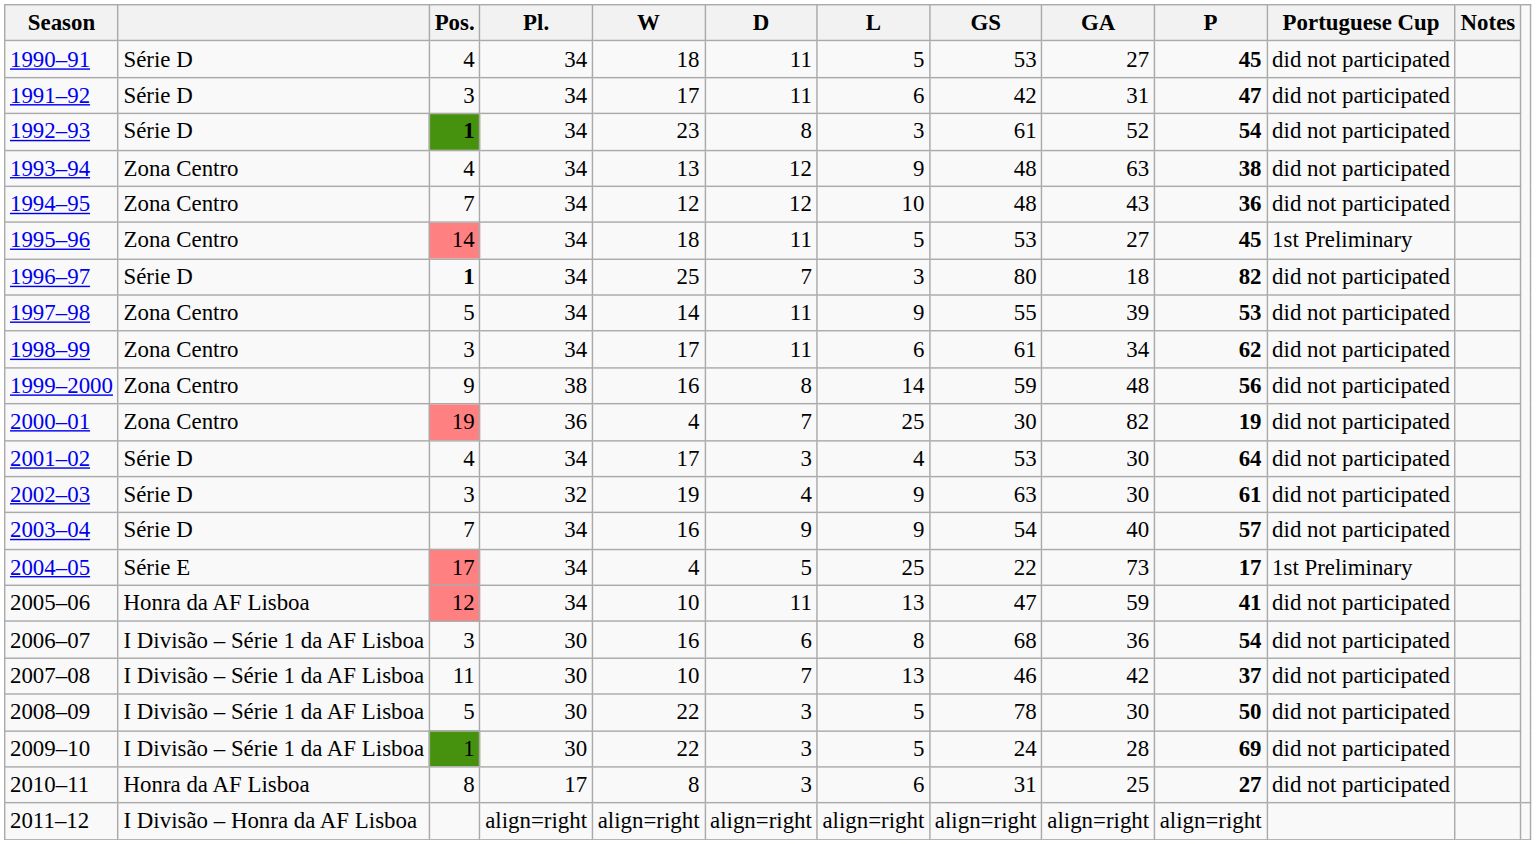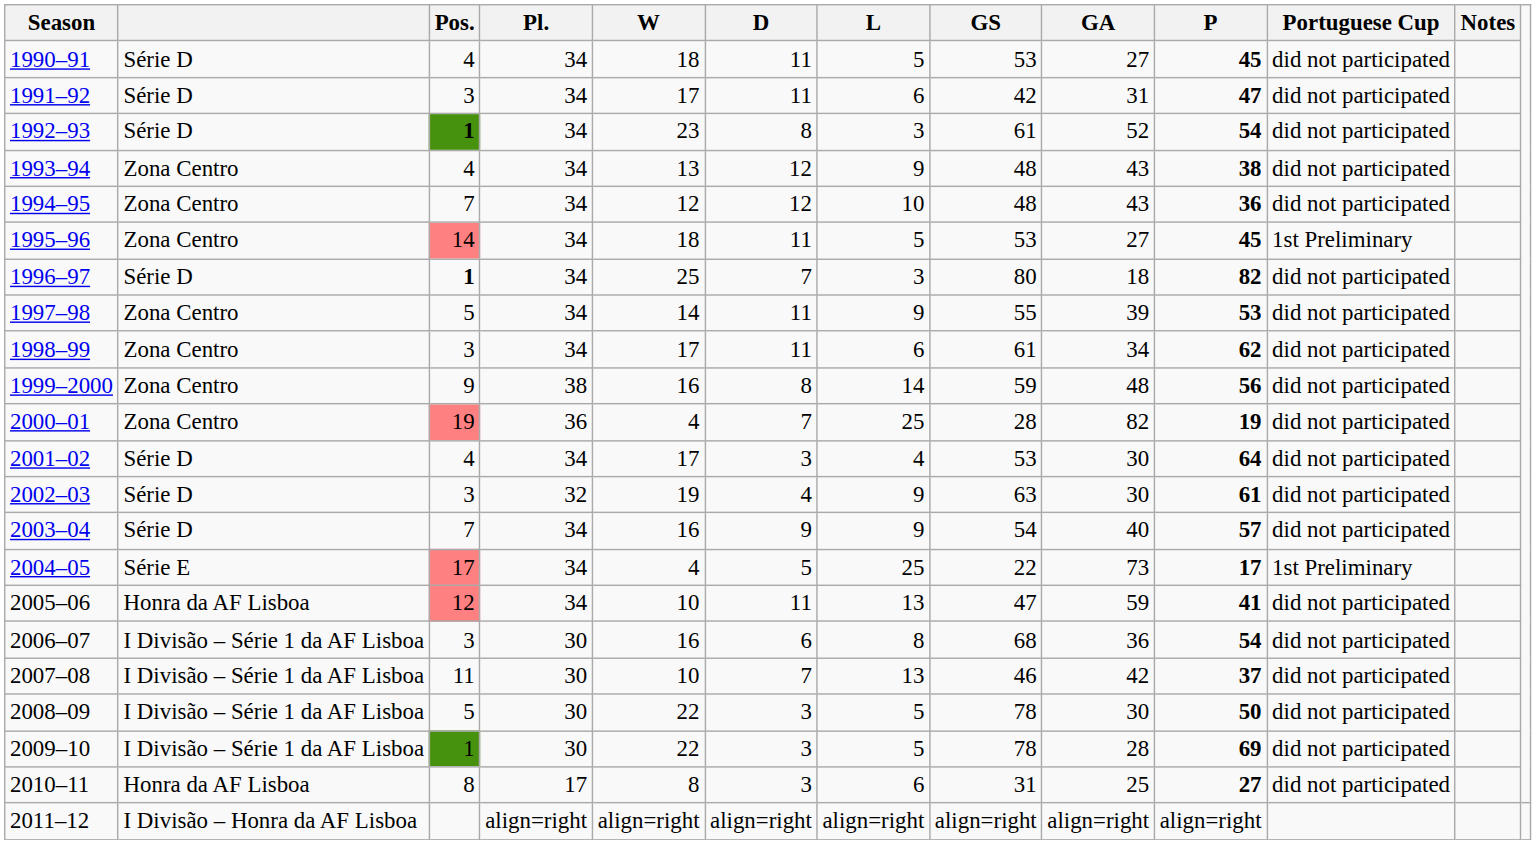(1138, 167) 63 -> (1138, 167) 43
(1025, 421) 30 -> (1025, 421) 28
(1025, 748) 24 -> (1025, 748) 78
